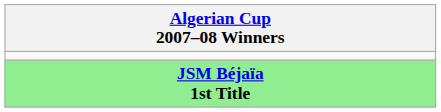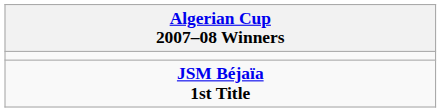(220, 83) lightgreen background -> (220, 83) no background
